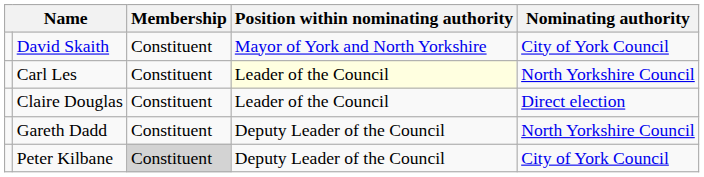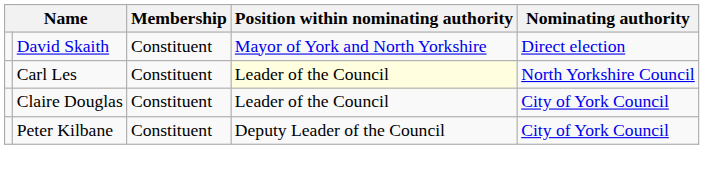(595, 46) City of York Council -> (573, 46) Direct election
(573, 102) Direct election -> (595, 102) City of York Council
- row: (62, 130)
(171, 158) lightgrey background -> (171, 130) no background
